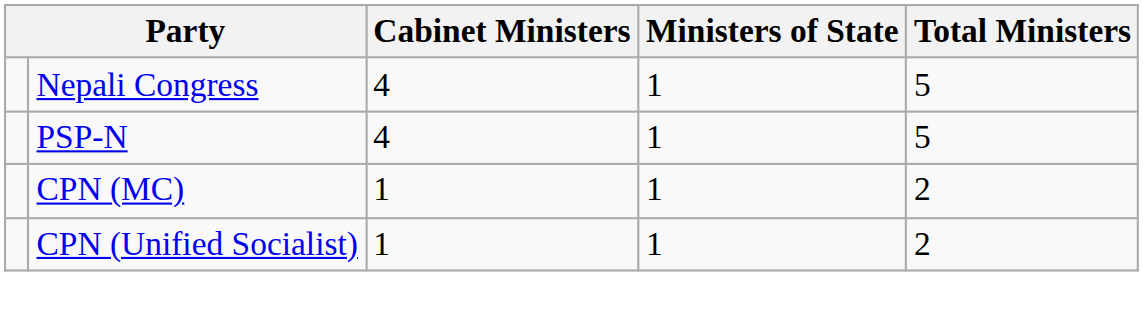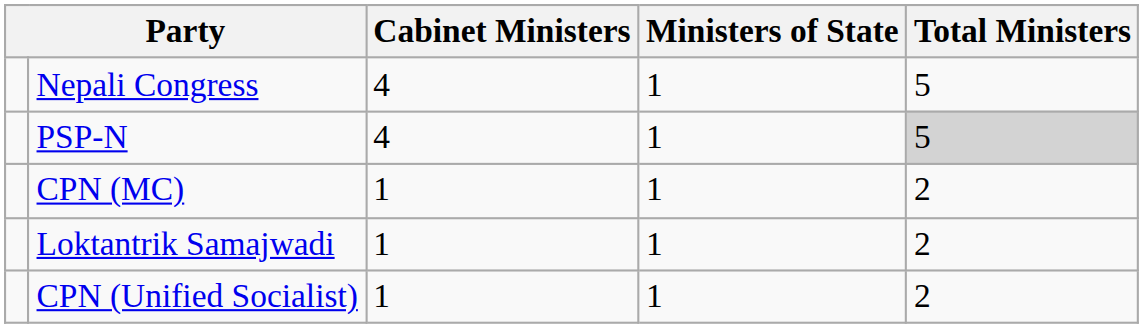(922, 137) no background -> (922, 137) lightgrey background
+ row: (186, 243)
